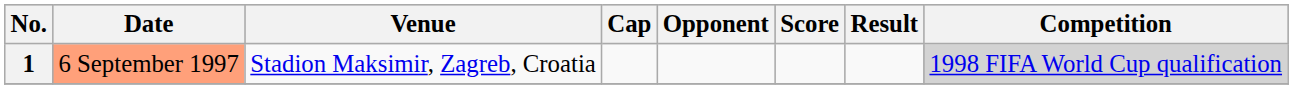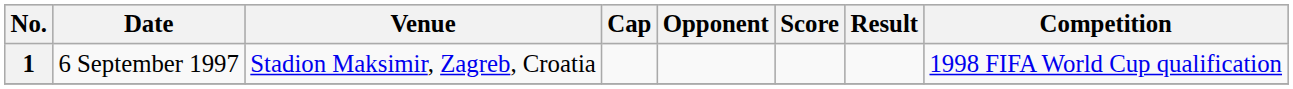(149, 63) lightsalmon background -> (149, 63) no background
(1106, 63) lightgrey background -> (1106, 63) no background
